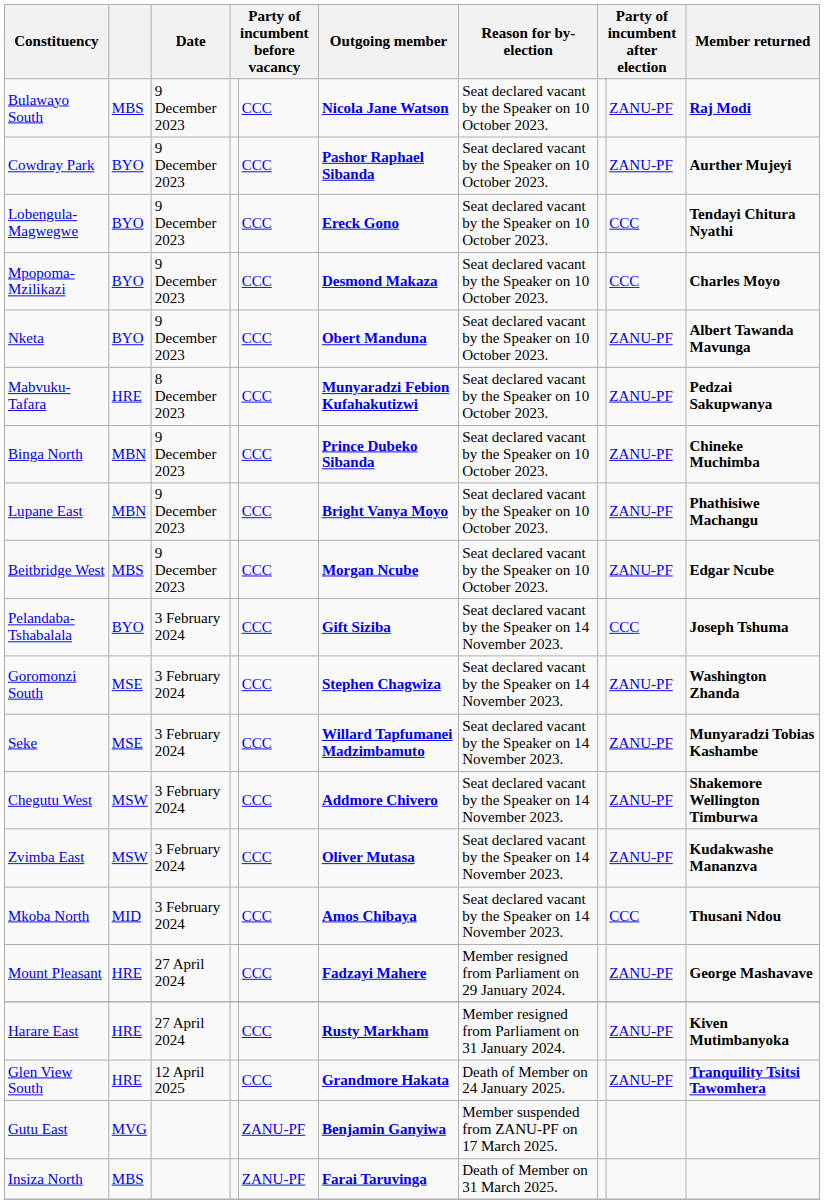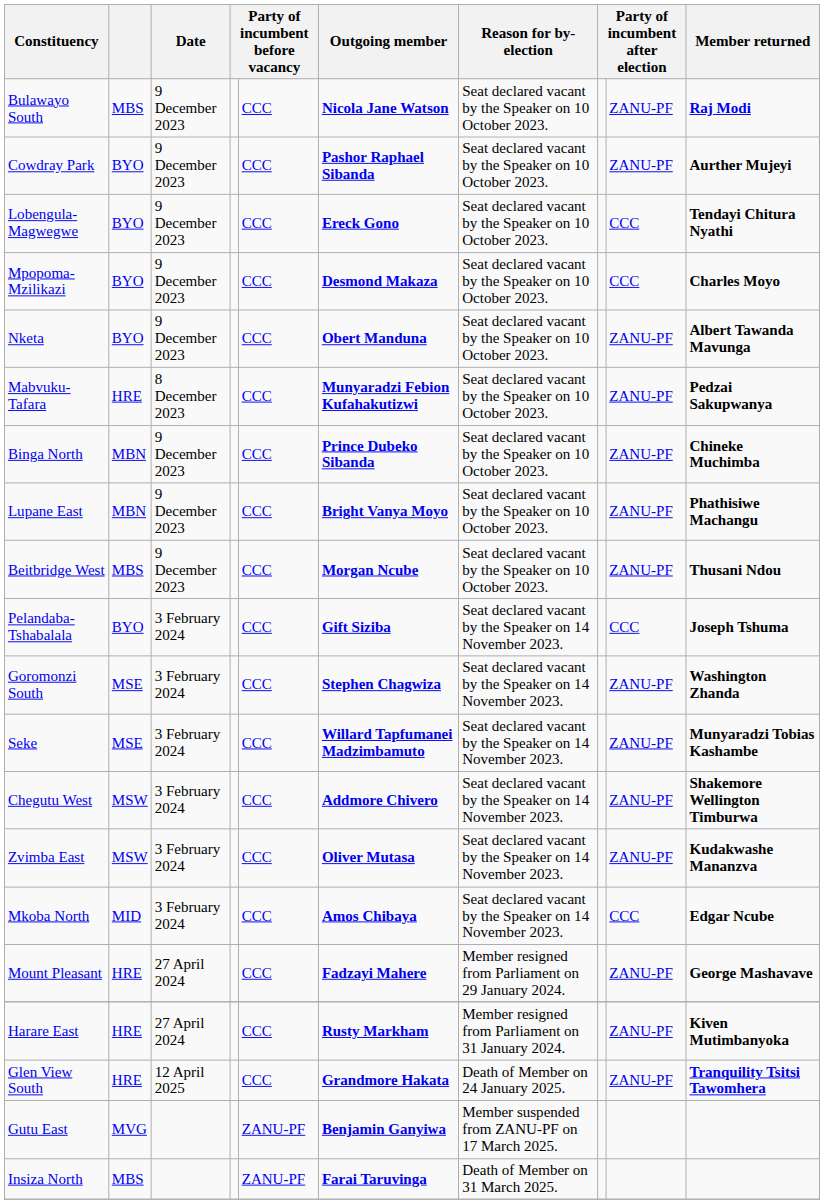(732, 569) Edgar Ncube -> (735, 569) Thusani Ndou
(735, 915) Thusani Ndou -> (732, 915) Edgar Ncube
